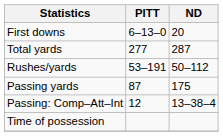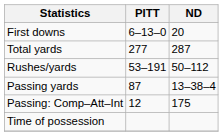(181, 85) 175 -> (194, 85) 13–38–4
(194, 103) 13–38–4 -> (181, 103) 175
